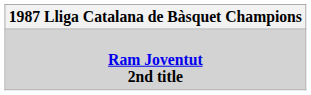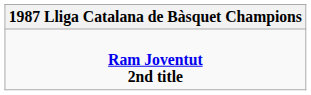(155, 68) lightgrey background -> (155, 68) no background
